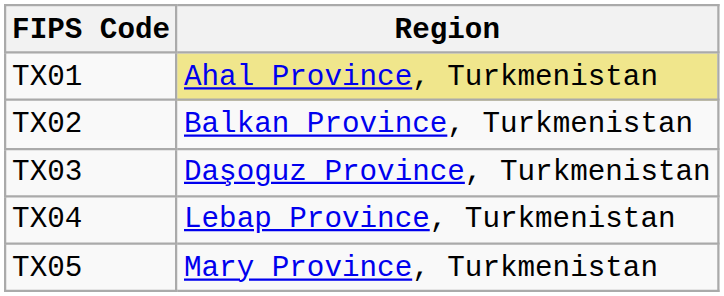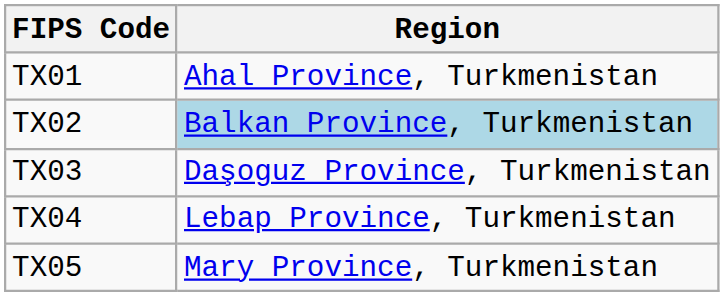(421, 77) khaki background -> (421, 77) no background
(439, 124) no background -> (439, 124) lightblue background
